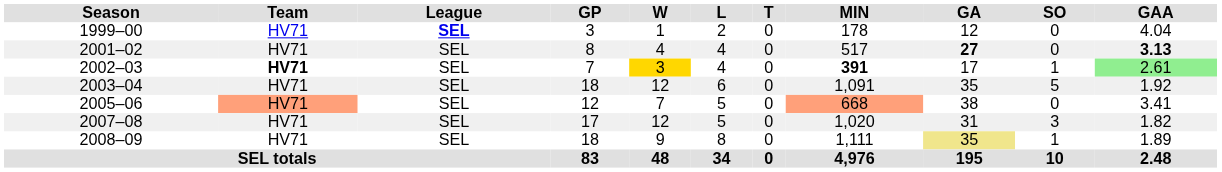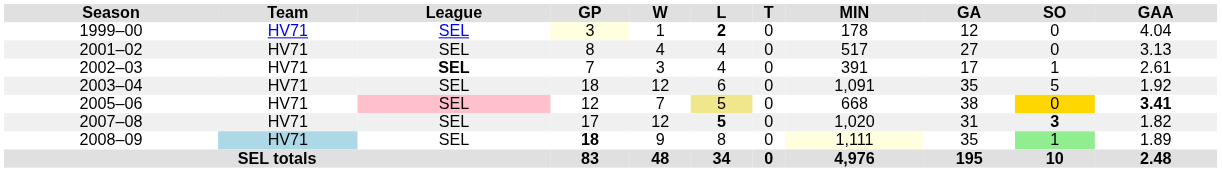(454, 31) bold -> (454, 31) normal
(590, 31) no background -> (590, 31) lightyellow background
(721, 31) normal -> (721, 31) bold
(969, 49) bold -> (969, 49) normal
(1156, 49) bold -> (1156, 49) normal
(288, 67) bold -> (288, 67) normal
(454, 67) normal -> (454, 67) bold
(660, 67) gold background -> (660, 67) no background
(854, 67) bold -> (854, 67) normal
(1156, 67) lightgreen background -> (1156, 67) no background
(288, 103) lightsalmon background -> (288, 103) no background
(454, 103) no background -> (454, 103) pink background
(721, 103) no background -> (721, 103) khaki background
(854, 103) lightsalmon background -> (854, 103) no background
(1055, 103) no background -> (1055, 103) gold background
(1156, 103) normal -> (1156, 103) bold
(721, 122) normal -> (721, 122) bold
(1055, 122) normal -> (1055, 122) bold
(288, 140) no background -> (288, 140) lightblue background
(590, 140) normal -> (590, 140) bold
(854, 140) no background -> (854, 140) lightyellow background
(969, 140) khaki background -> (969, 140) no background
(1055, 140) no background -> (1055, 140) lightgreen background
